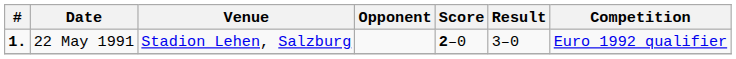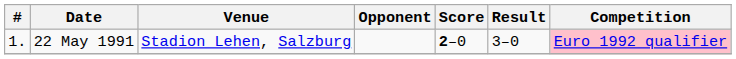(17, 42) bold -> (17, 42) normal
(640, 42) no background -> (640, 42) pink background
